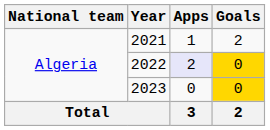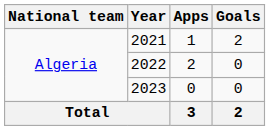(191, 65) lavender background -> (191, 65) no background
(238, 65) gold background -> (238, 65) no background
(238, 89) gold background -> (238, 89) no background
